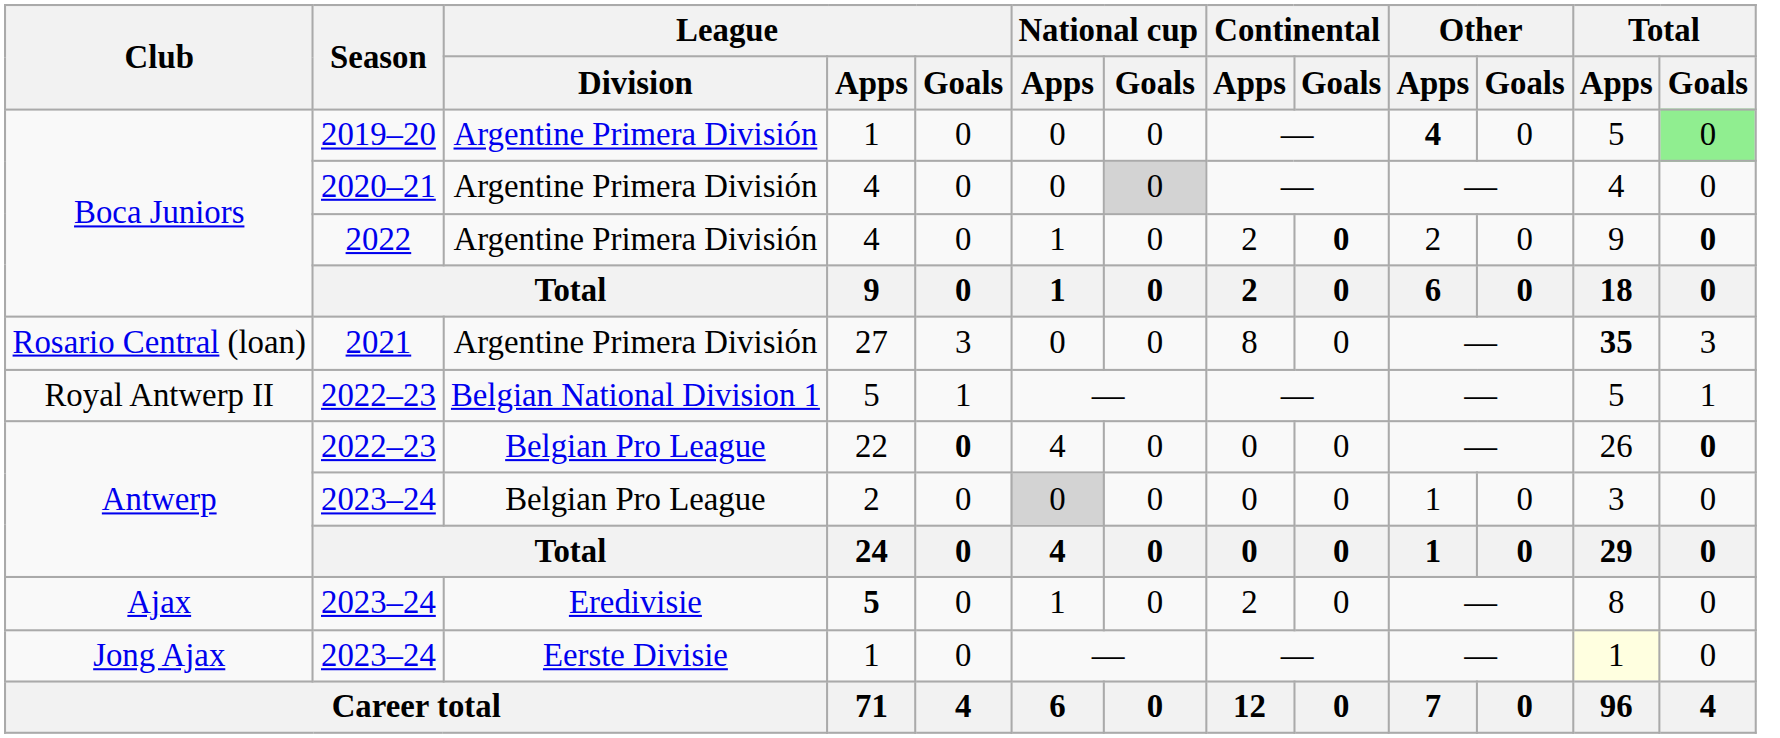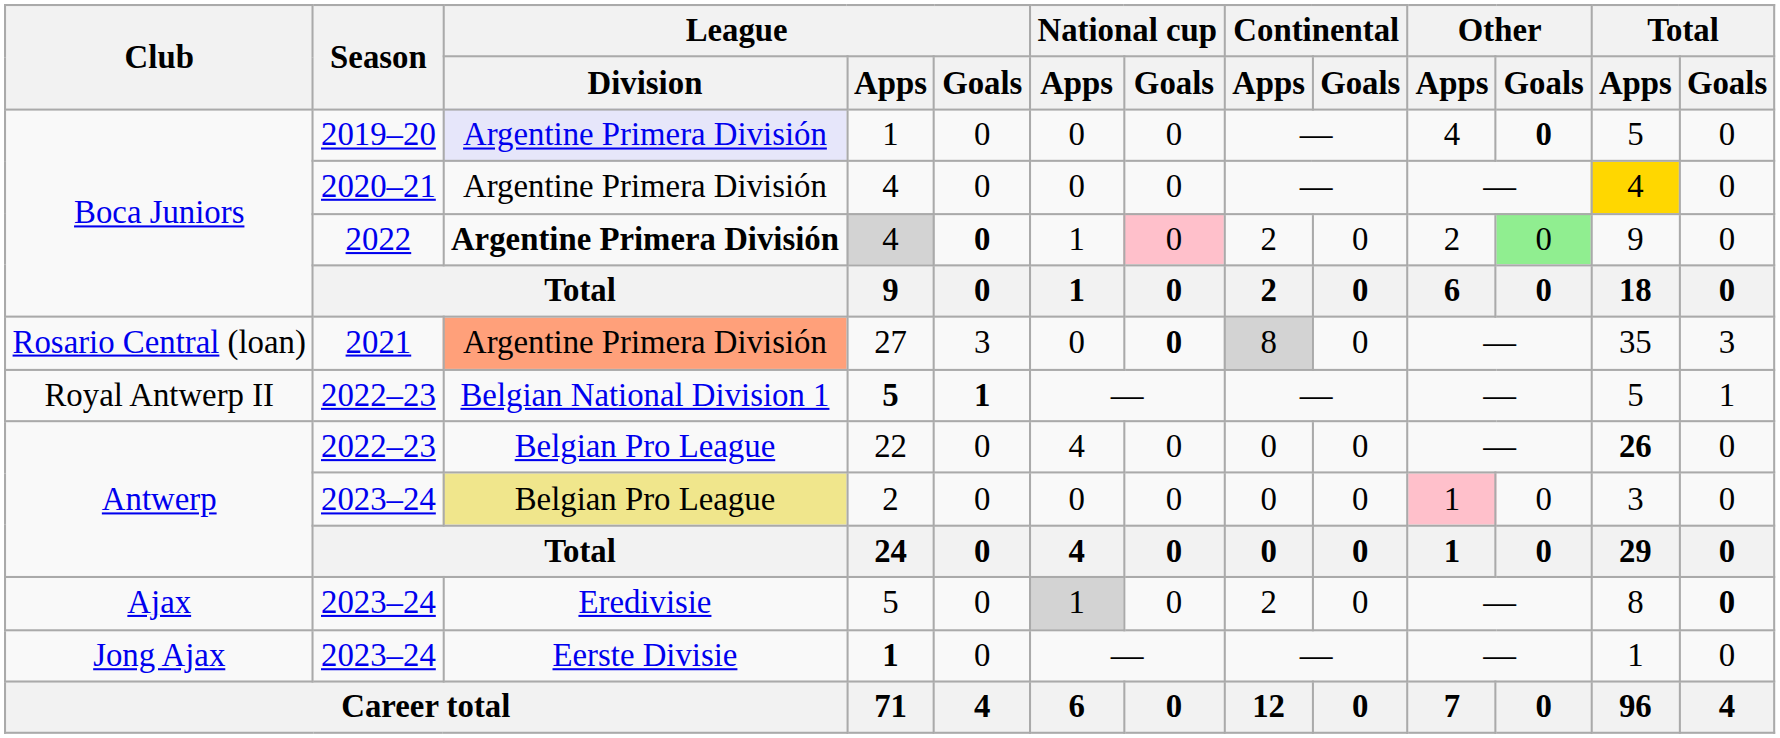(635, 134) no background -> (645, 134) lavender background
(1433, 134) bold -> (1452, 134) normal
(1525, 134) normal -> (1544, 134) bold
(1708, 134) lightgreen background -> (1727, 134) no background
(1155, 186) lightgrey background -> (1174, 186) no background
(1616, 186) no background -> (1635, 186) gold background
(635, 238) normal -> (645, 238) bold
(871, 238) no background -> (891, 238) lightgrey background
(963, 238) normal -> (982, 238) bold
(1155, 238) no background -> (1174, 238) pink background
(1341, 238) bold -> (1360, 238) normal
(1525, 238) no background -> (1544, 238) lightgreen background
(1708, 238) bold -> (1727, 238) normal
(635, 342) no background -> (645, 342) lightsalmon background
(1155, 342) normal -> (1174, 342) bold
(1250, 342) no background -> (1269, 342) lightgrey background
(1616, 342) bold -> (1635, 342) normal
(871, 394) normal -> (891, 394) bold
(963, 394) normal -> (982, 394) bold
(963, 446) bold -> (982, 446) normal
(1616, 446) normal -> (1635, 446) bold
(1708, 446) bold -> (1727, 446) normal
(635, 498) no background -> (645, 498) khaki background
(1058, 498) lightgrey background -> (1077, 498) no background
(1433, 498) no background -> (1452, 498) pink background
(871, 602) bold -> (891, 602) normal
(1058, 602) no background -> (1077, 602) lightgrey background
(1708, 602) normal -> (1727, 602) bold
(871, 654) normal -> (891, 654) bold
(1616, 654) lightyellow background -> (1635, 654) no background
